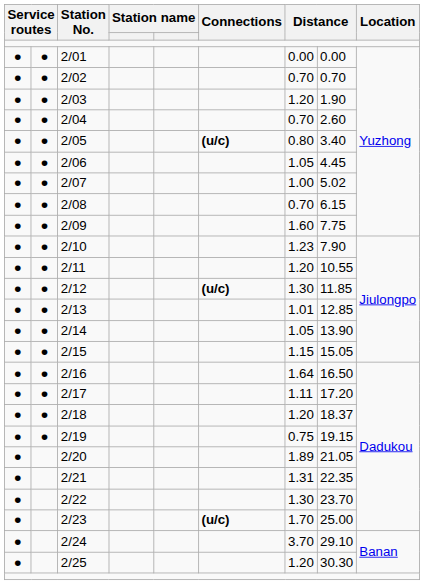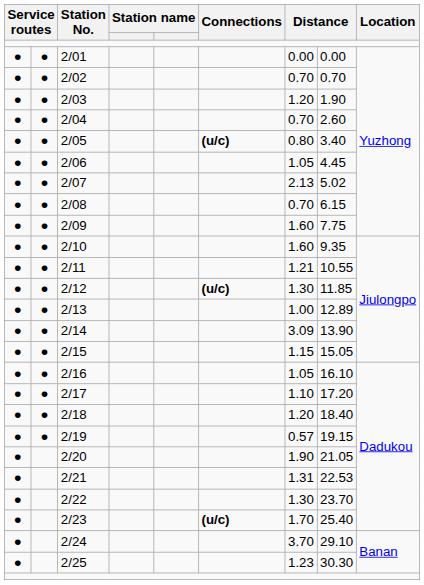(301, 183) 1.00 -> (301, 183) 2.13
(301, 246) 1.23 -> (301, 246) 1.60
(333, 246) 7.90 -> (333, 246) 9.35
(301, 267) 1.20 -> (301, 267) 1.21
(301, 309) 1.01 -> (301, 309) 1.00
(337, 309) 12.85 -> (337, 309) 12.89
(301, 330) 1.05 -> (301, 330) 3.09
(301, 373) 1.64 -> (301, 373) 1.05
(337, 373) 16.50 -> (337, 373) 16.10
(300, 394) 1.11 -> (301, 394) 1.10
(337, 415) 18.37 -> (337, 415) 18.40
(301, 436) 0.75 -> (301, 436) 0.57
(301, 457) 1.89 -> (301, 457) 1.90
(337, 478) 22.35 -> (337, 478) 22.53
(337, 520) 25.00 -> (337, 520) 25.40
(301, 562) 1.20 -> (301, 562) 1.23
